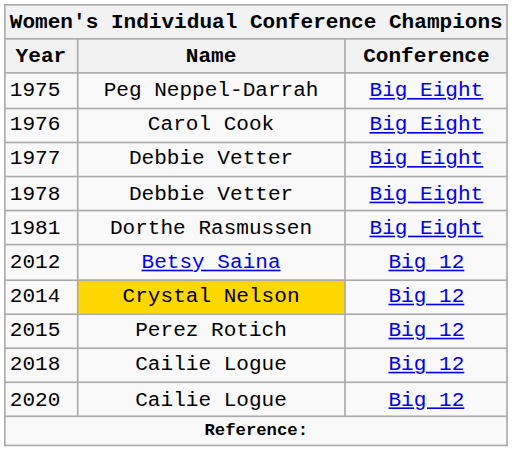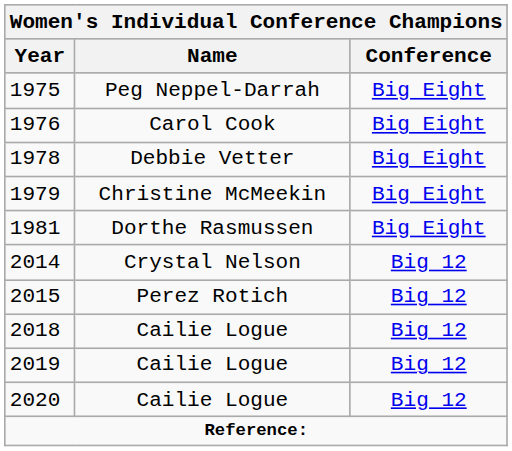- row: (35, 159)
+ row: (35, 194)
- row: (35, 262)
(211, 297) gold background -> (212, 262) no background
+ row: (35, 365)
